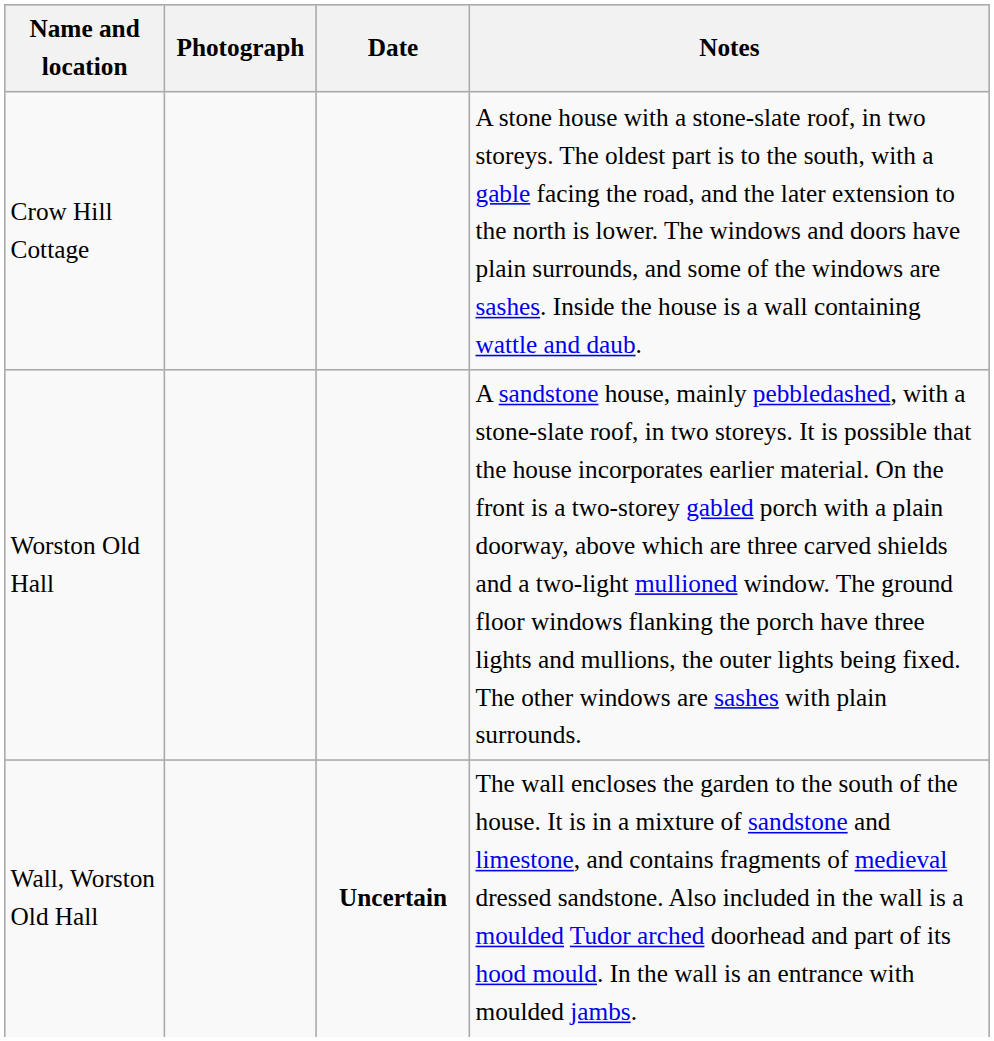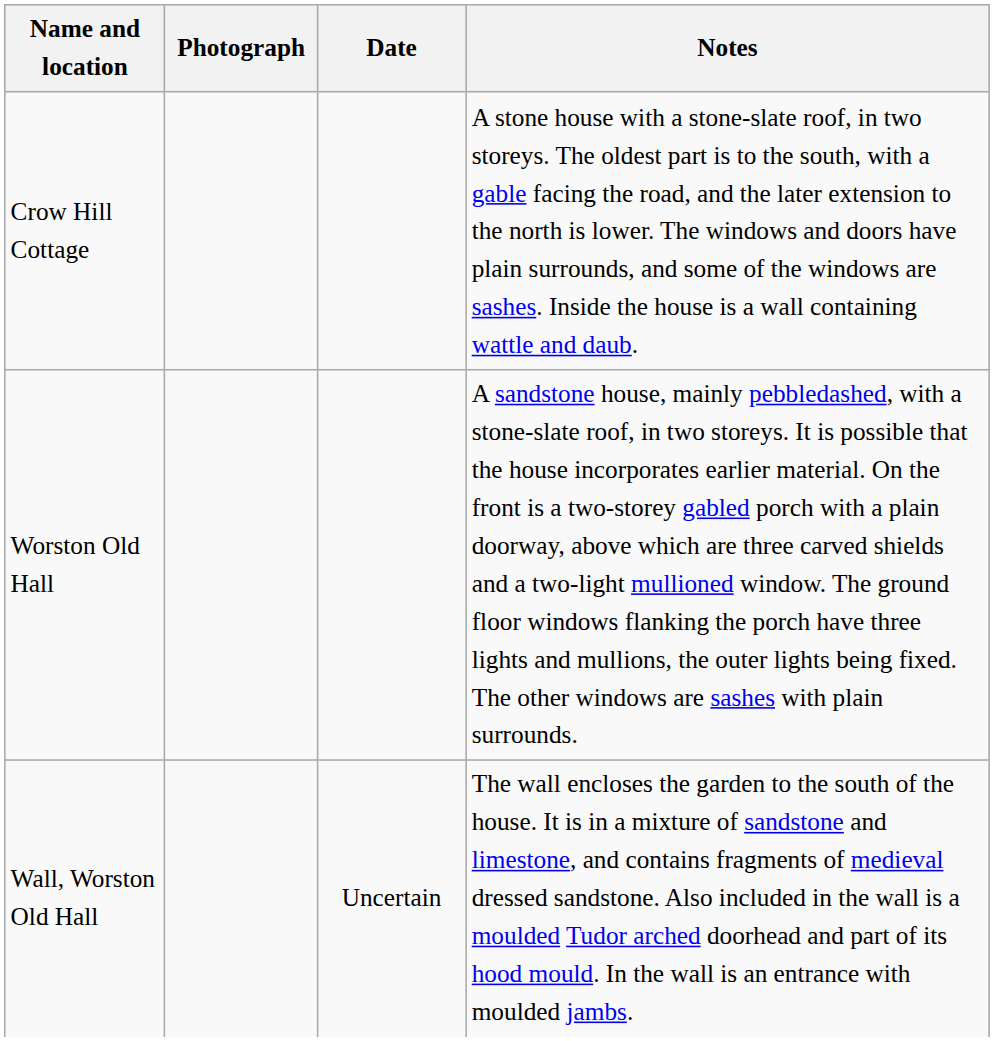(393, 898) bold -> (392, 898) normal
